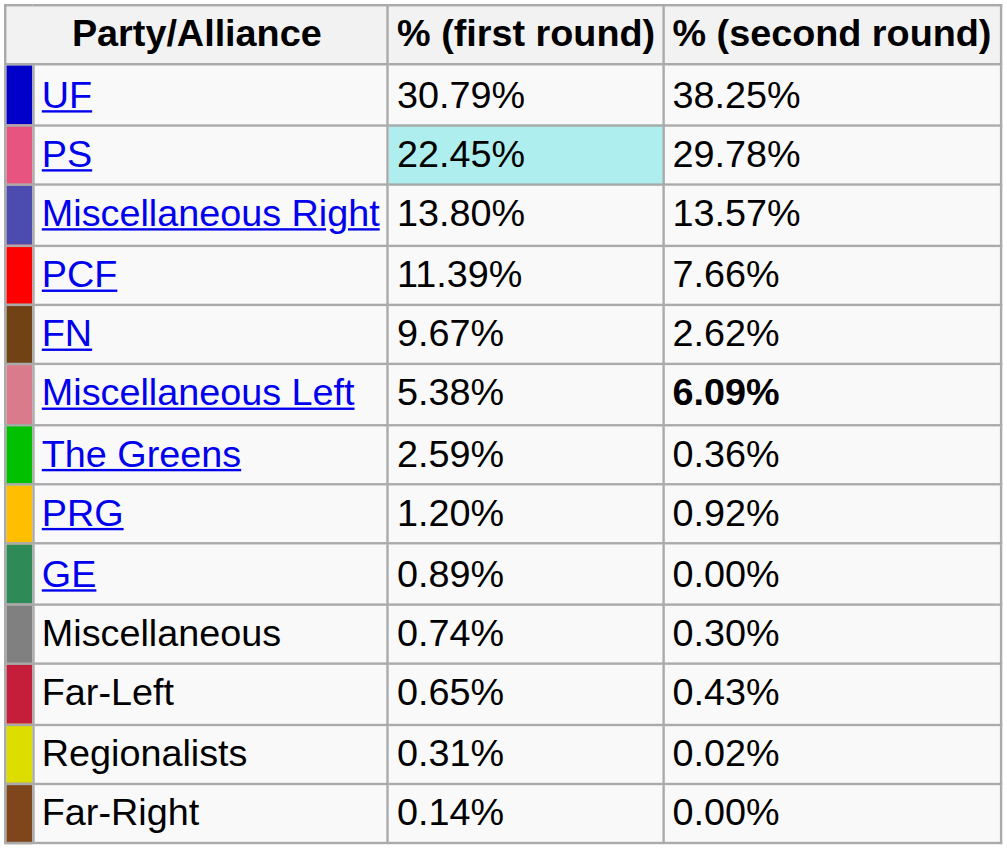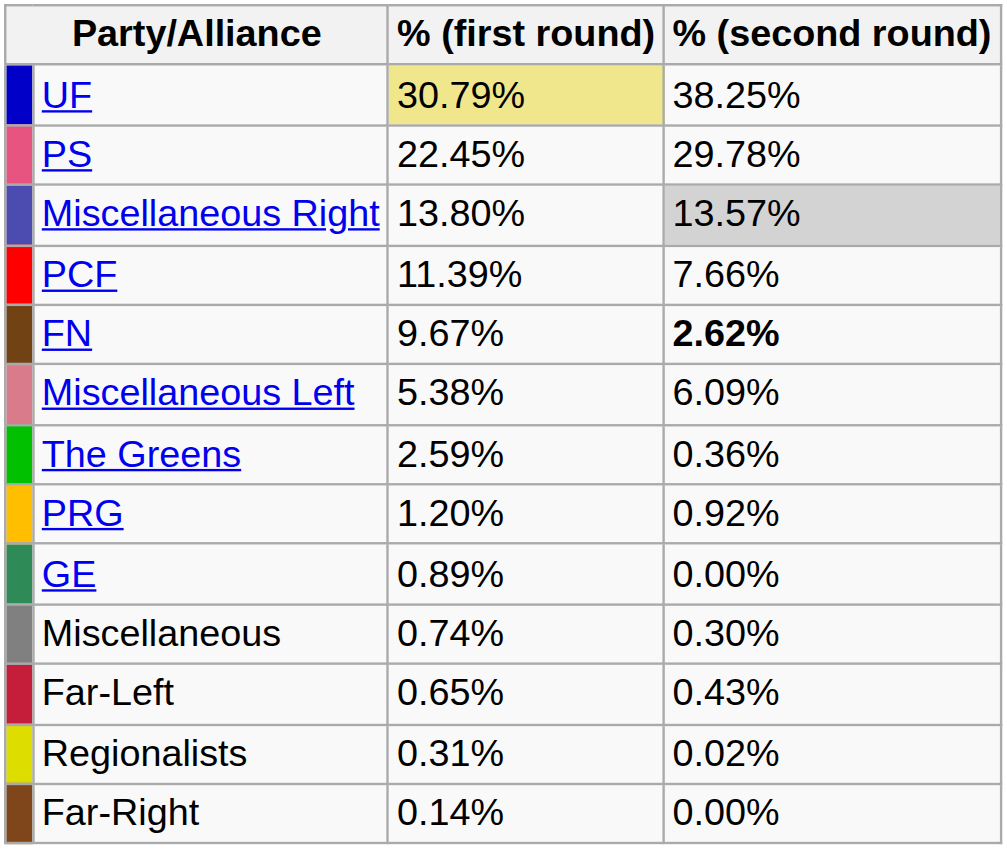(461, 94) no background -> (461, 94) khaki background
(461, 154) paleturquoise background -> (461, 154) no background
(737, 214) no background -> (737, 214) lightgrey background
(726, 333) normal -> (726, 333) bold
(726, 393) bold -> (726, 393) normal
